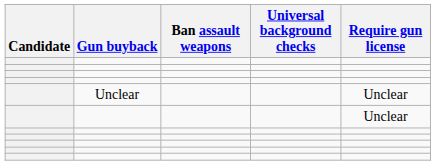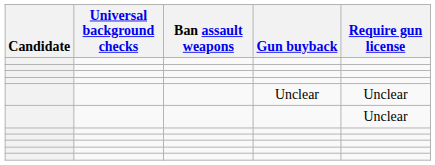columns swapped: (296, 31) <-> (117, 46)
